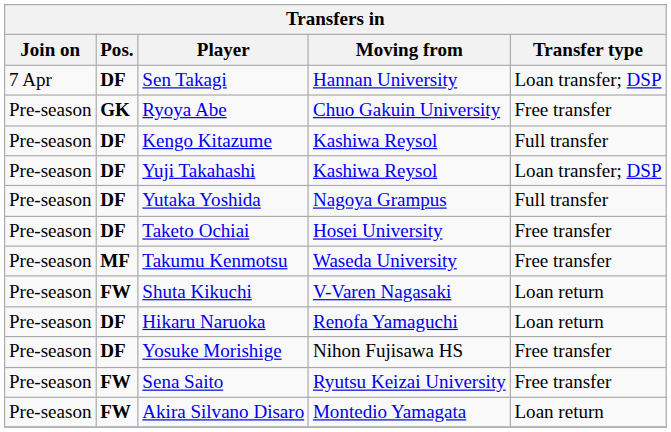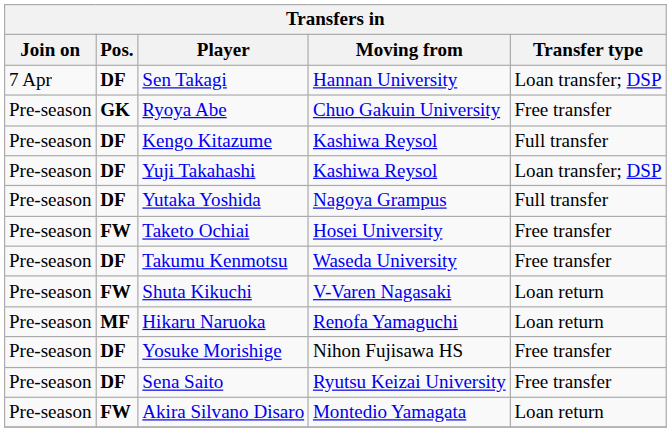(113, 230) DF -> (116, 230) FW
(115, 261) MF -> (113, 261) DF
(113, 321) DF -> (115, 321) MF
(116, 381) FW -> (113, 381) DF
